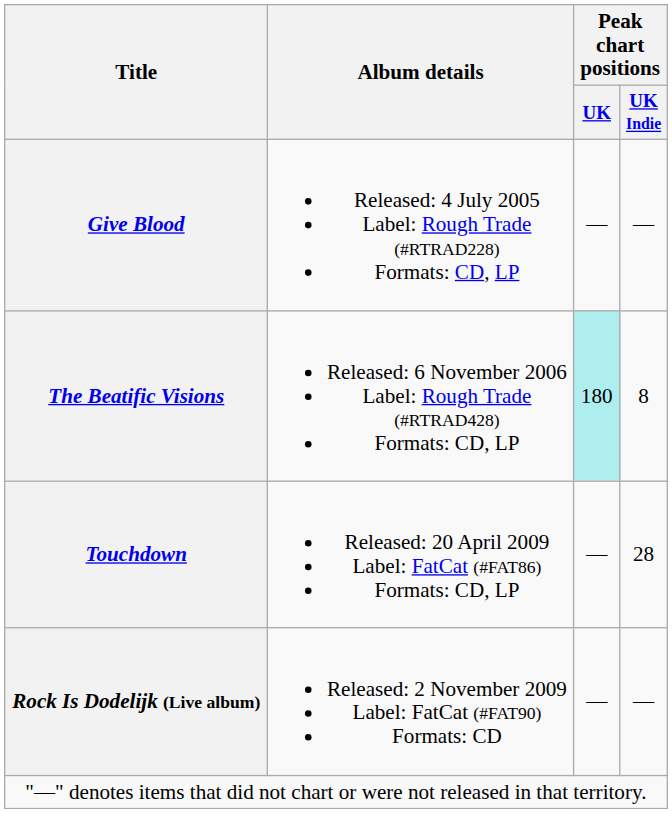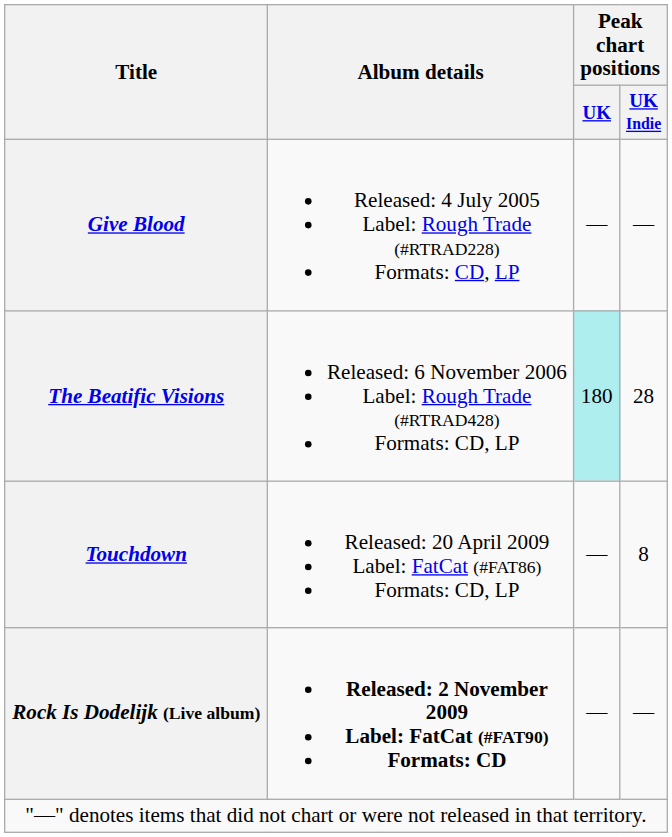(644, 395) 8 -> (644, 395) 28
(644, 554) 28 -> (644, 554) 8
(421, 713) normal -> (421, 725) bold
